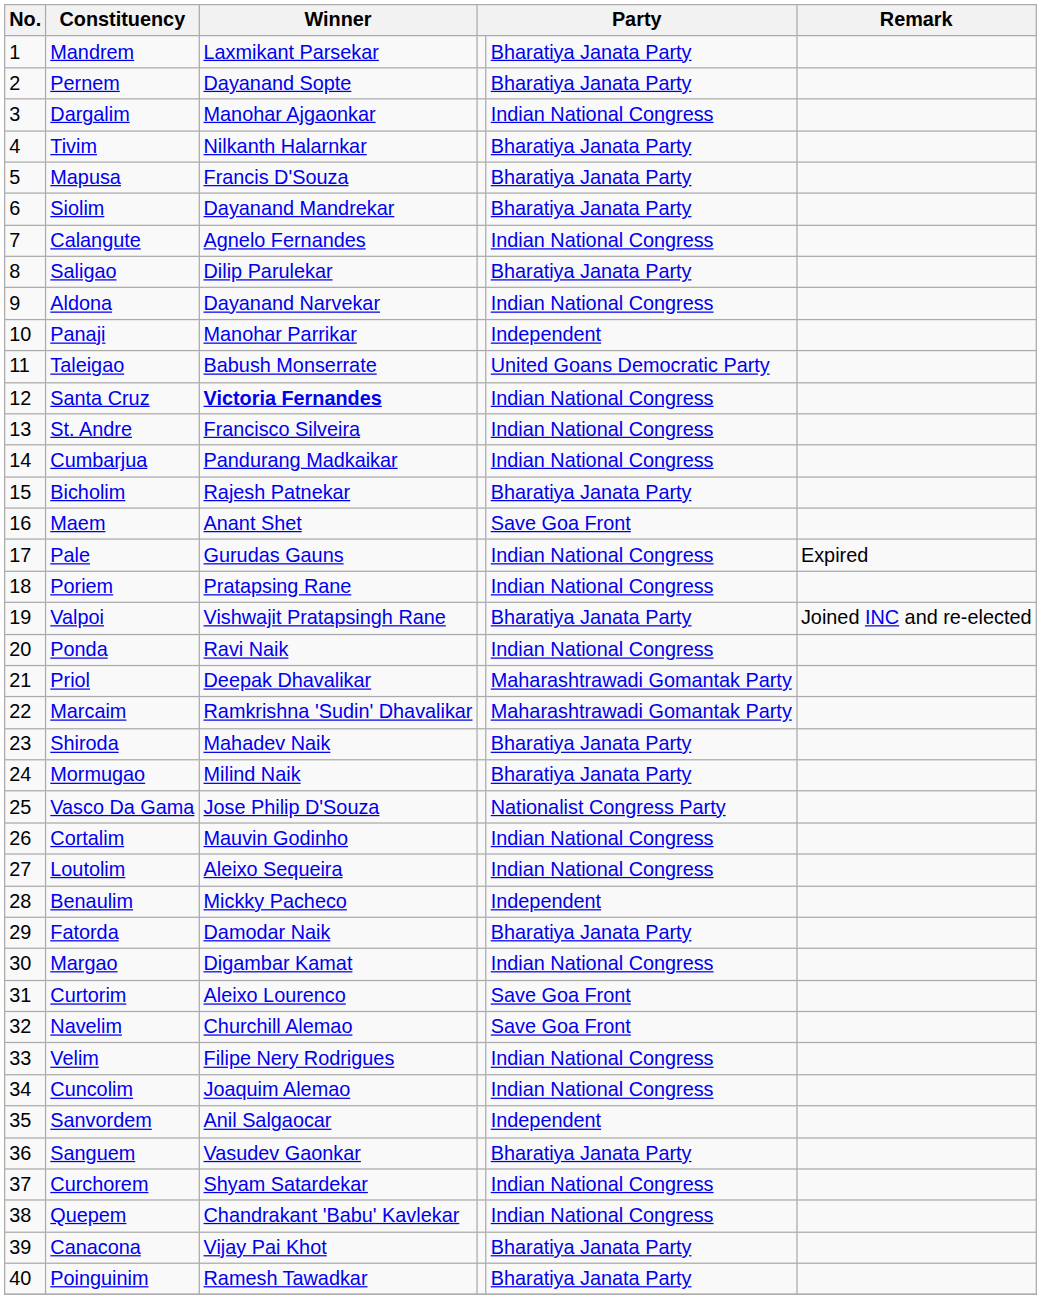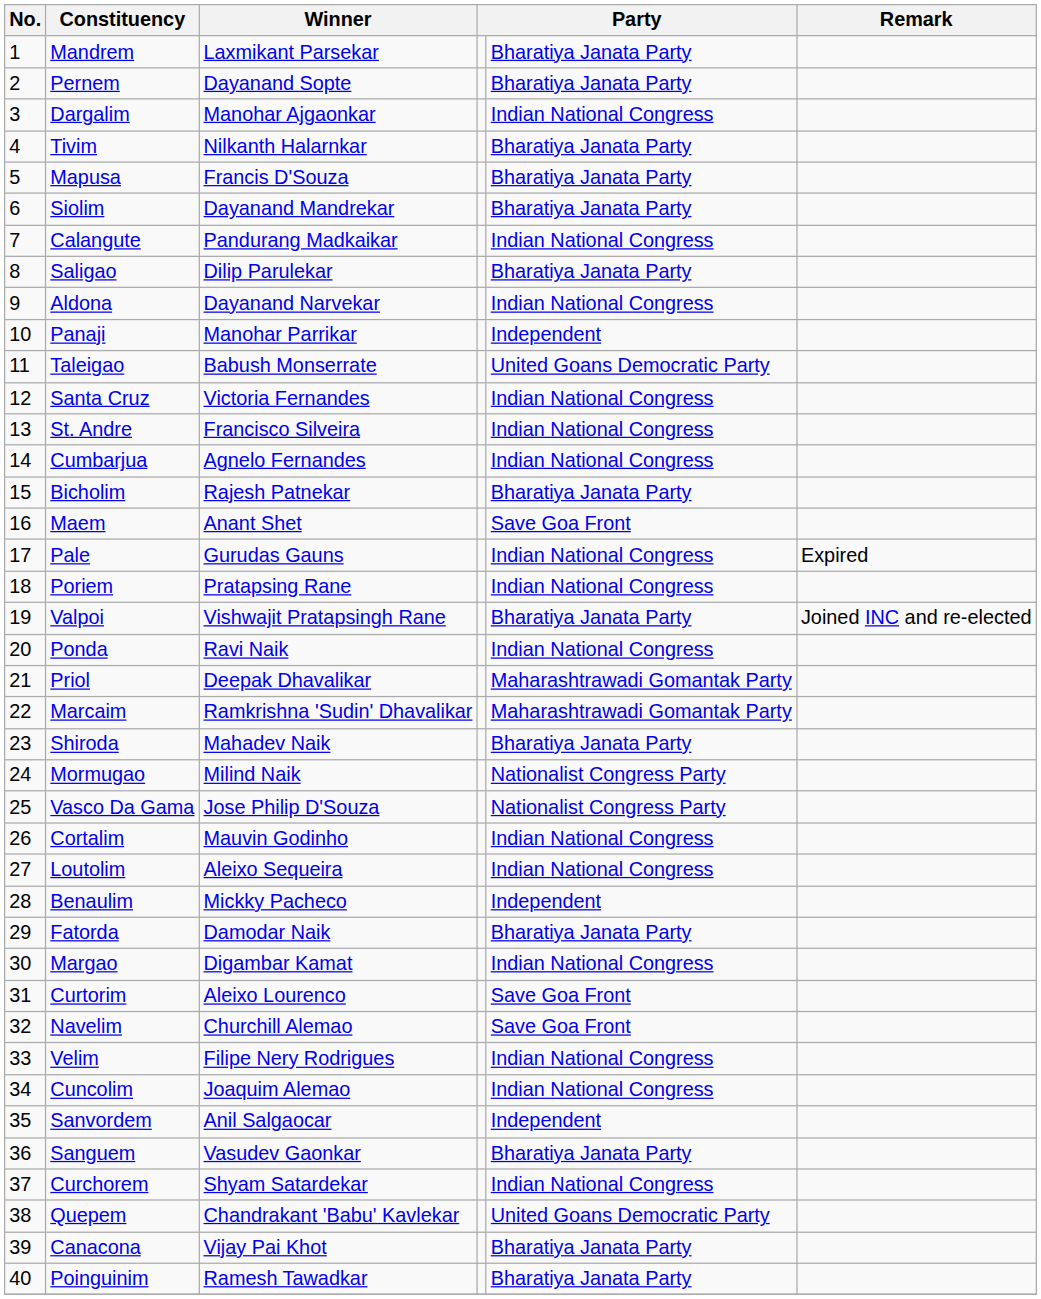(285, 240) Agnelo Fernandes -> (301, 240) Pandurang Madkaikar
(293, 397) bold -> (287, 397) normal
(301, 460) Pandurang Madkaikar -> (285, 460) Agnelo Fernandes
(591, 775) Bharatiya Janata Party -> (608, 775) Nationalist Congress Party
(602, 1215) Indian National Congress -> (630, 1215) United Goans Democratic Party
